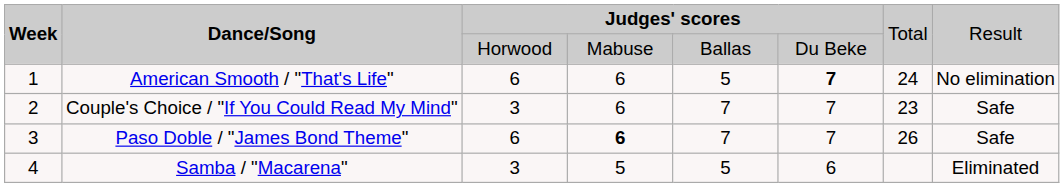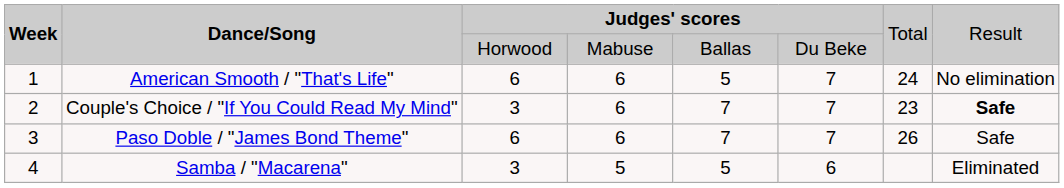(831, 78) bold -> (831, 78) normal
(996, 108) normal -> (996, 108) bold
(620, 138) bold -> (620, 138) normal
